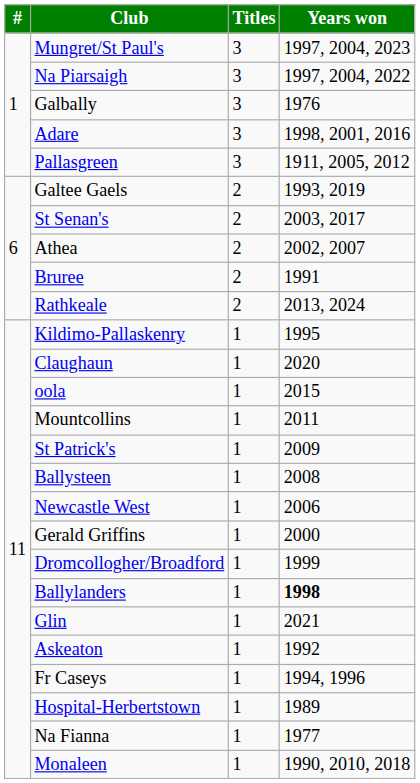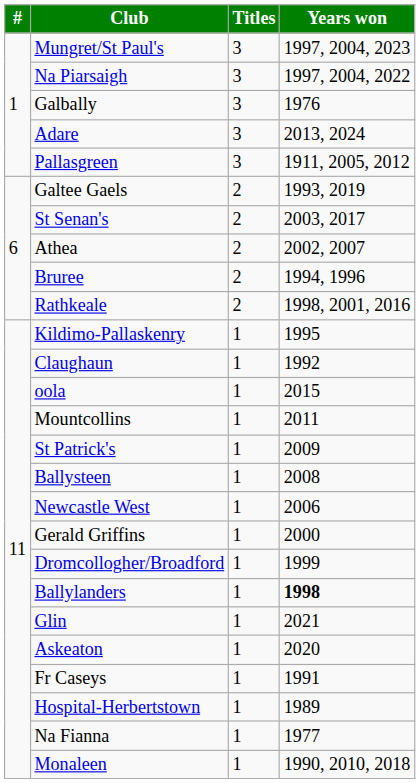(347, 133) 1998, 2001, 2016 -> (324, 133) 2013, 2024
(302, 276) 1991 -> (324, 276) 1994, 1996
(324, 305) 2013, 2024 -> (347, 305) 1998, 2001, 2016
(302, 362) 2020 -> (302, 362) 1992
(302, 649) 1992 -> (302, 649) 2020
(324, 678) 1994, 1996 -> (302, 678) 1991
